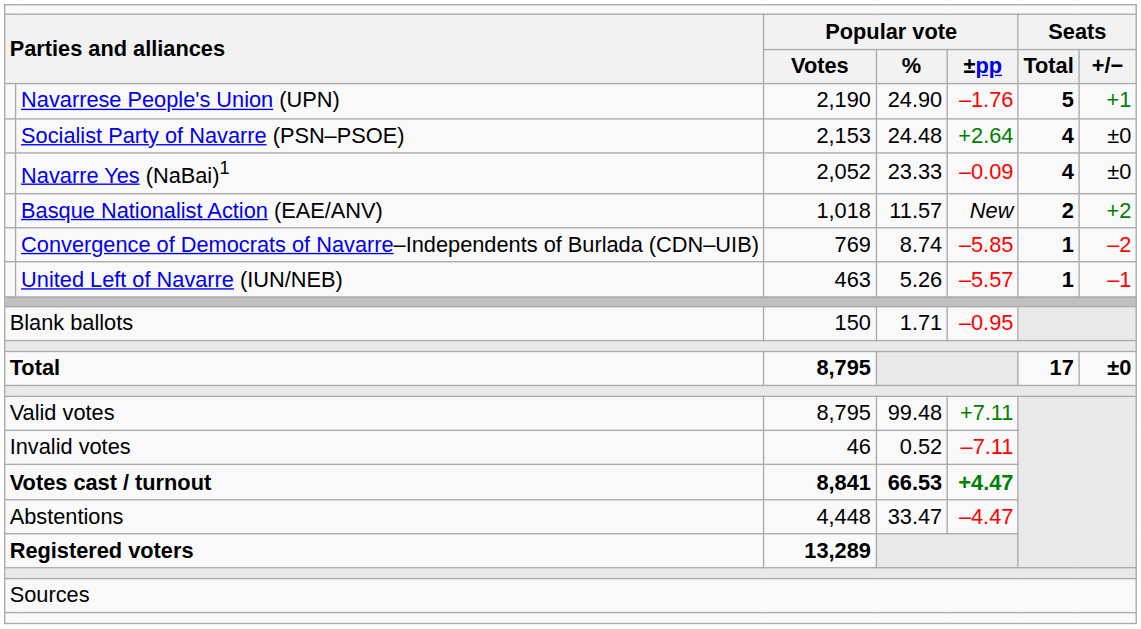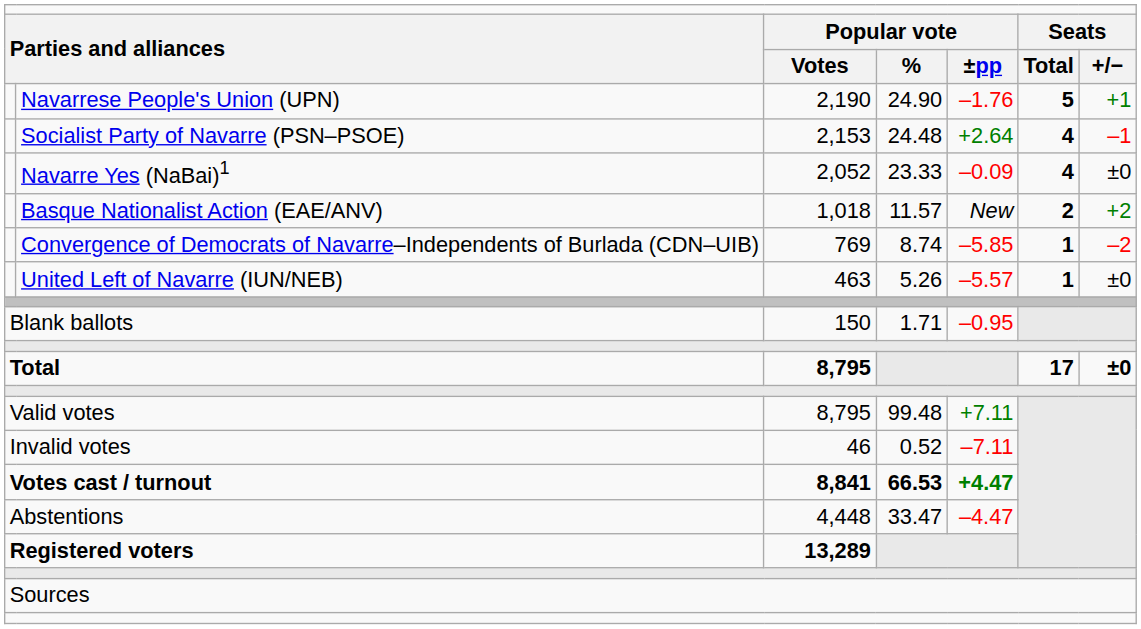(1119, 135) ±0 -> (1119, 135) –1
(1119, 279) –1 -> (1119, 279) ±0
